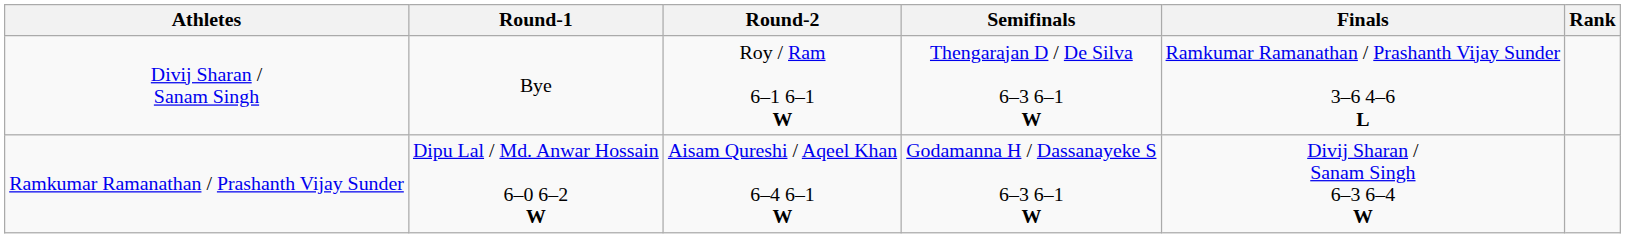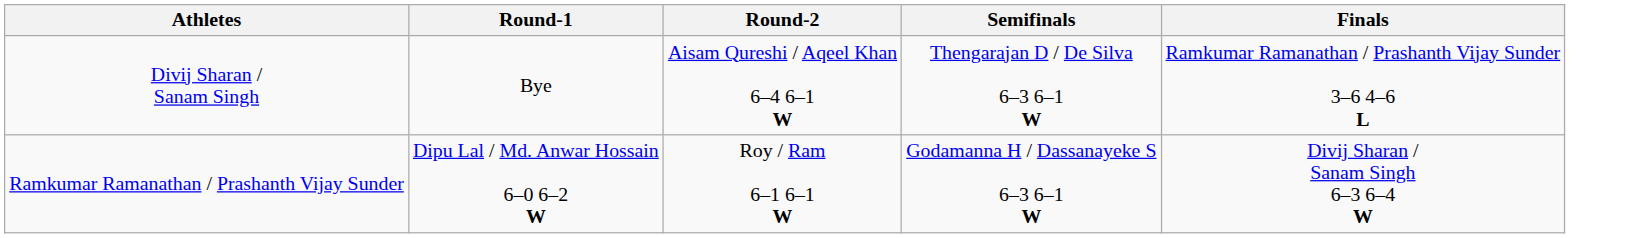- column: (1593, 20)
(783, 85) Roy / Ram 6–1 6–1 W -> (783, 85) Aisam Qureshi / Aqeel Khan 6–4 6–1 W
(783, 183) Aisam Qureshi / Aqeel Khan 6–4 6–1 W -> (783, 183) Roy / Ram 6–1 6–1 W
